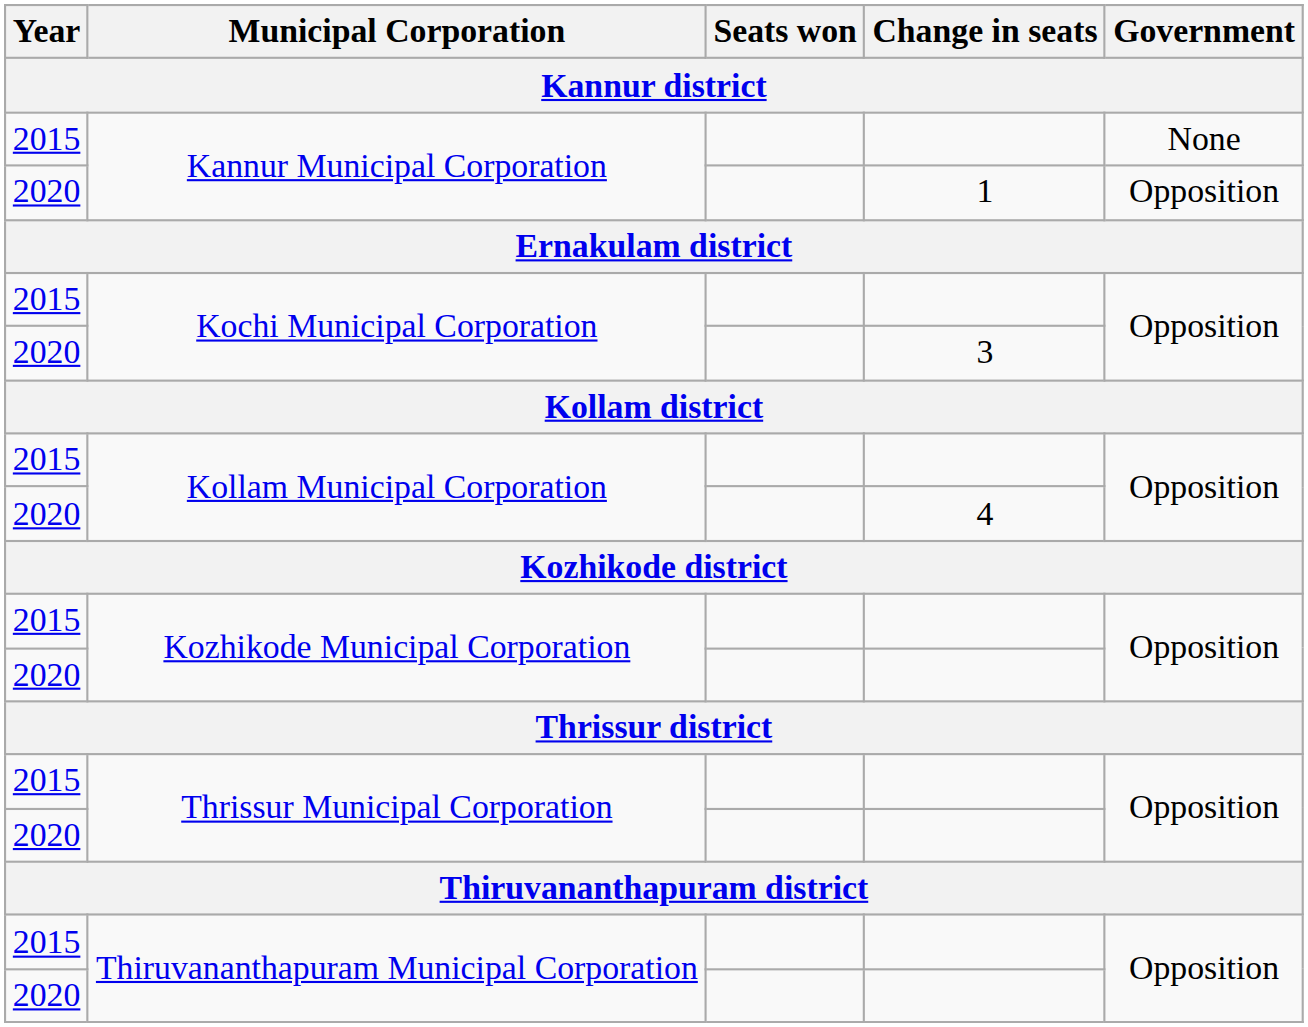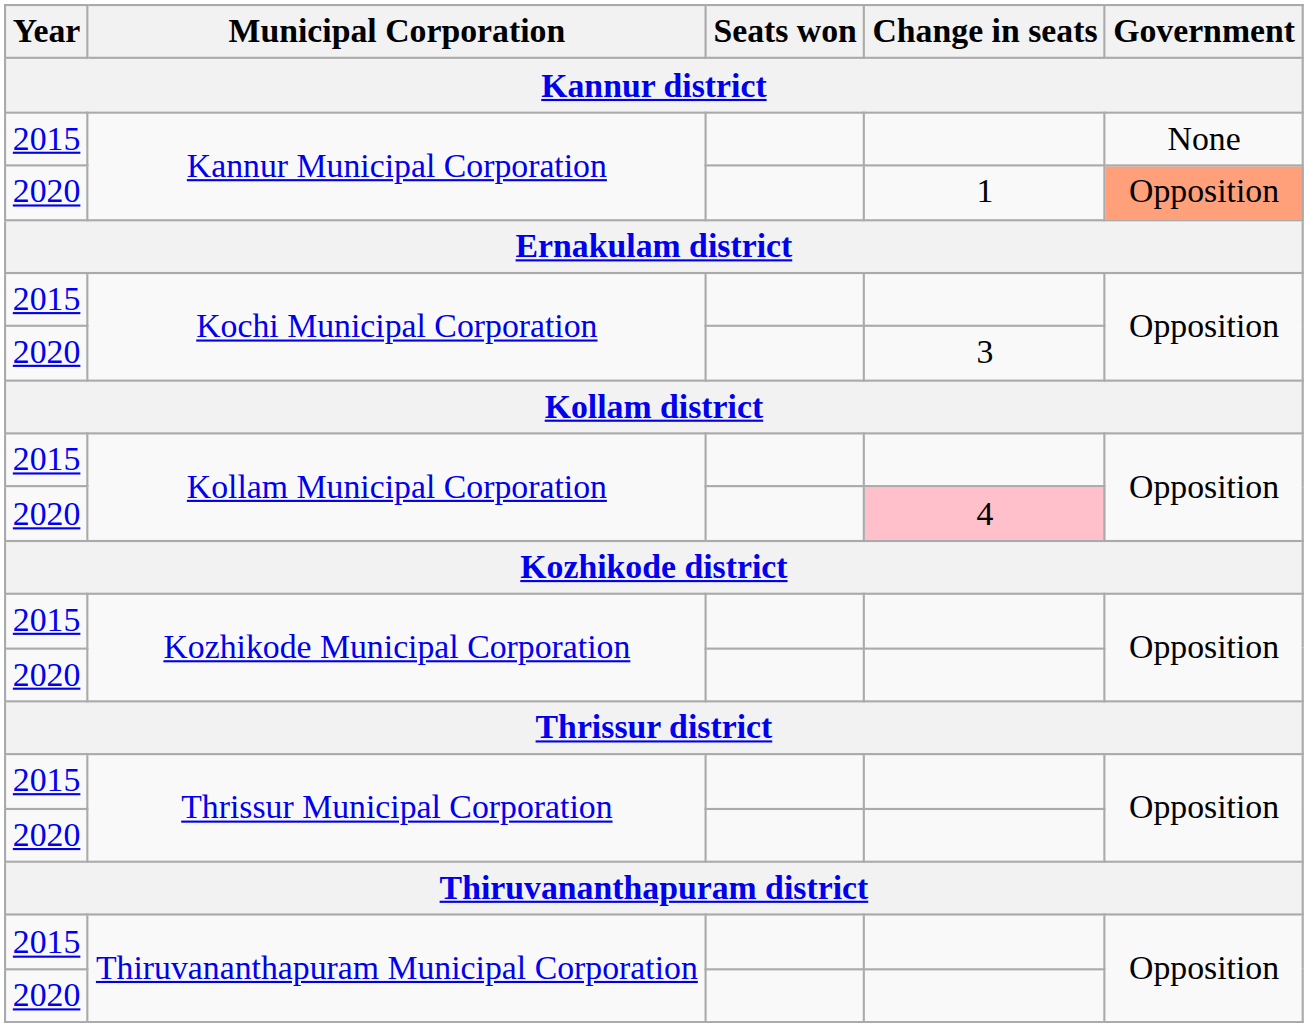(1204, 191) no background -> (1204, 191) lightsalmon background
(985, 513) no background -> (985, 513) pink background
